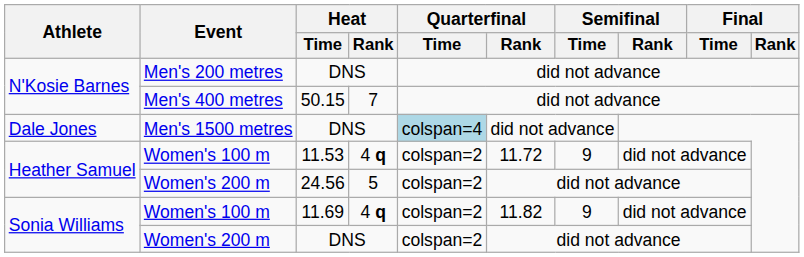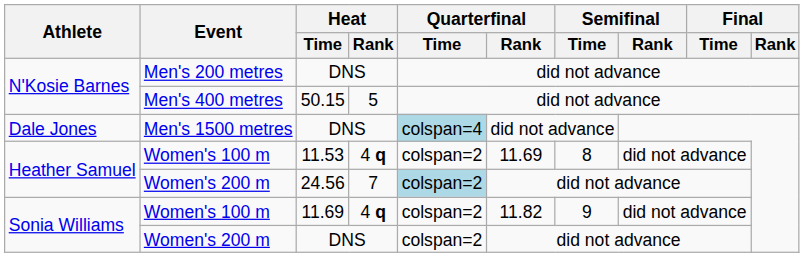(373, 101) 7 -> (373, 101) 5
(521, 156) 11.72 -> (521, 156) 11.69
(587, 156) 9 -> (587, 156) 8
(373, 184) 5 -> (373, 184) 7
(442, 184) no background -> (442, 184) lightblue background
